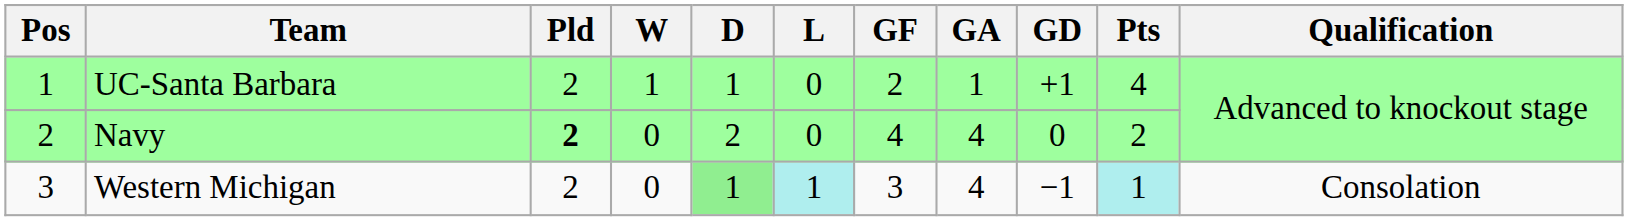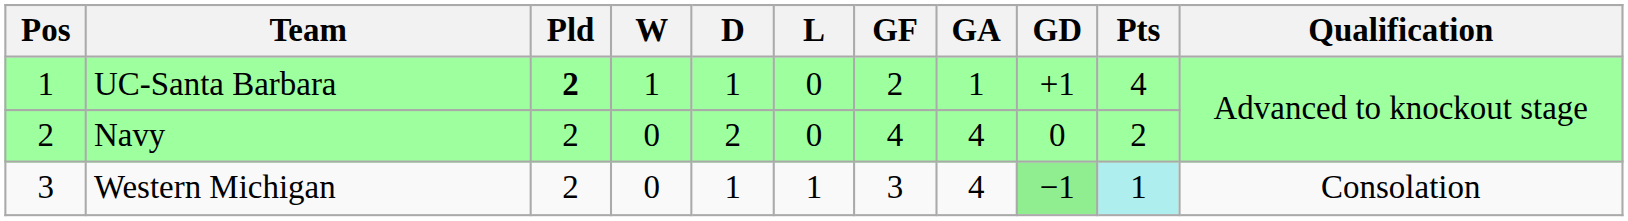(571, 82) normal -> (571, 82) bold
(571, 135) bold -> (571, 135) normal
(733, 187) lightgreen background -> (733, 187) no background
(814, 187) paleturquoise background -> (814, 187) no background
(1057, 187) no background -> (1057, 187) lightgreen background
